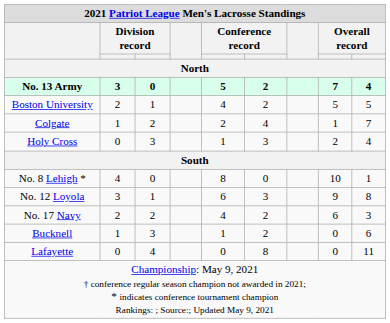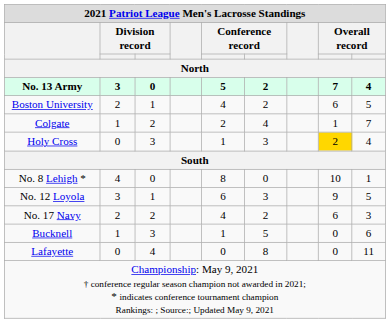(335, 105) 5 -> (335, 105) 6
(335, 141) no background -> (335, 141) gold background
(369, 196) 8 -> (369, 196) 5
(265, 233) 2 -> (265, 233) 5
